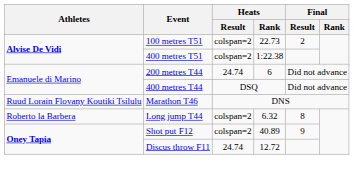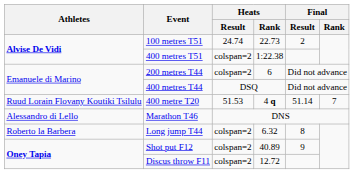(233, 42) colspan=2 -> (233, 42) 24.74
(233, 72) 24.74 -> (233, 72) colspan=2
+ row: (172, 102)
(74, 102) Ruud Lorain Flovany Koutiki Tsilulu -> (42, 117) Alessandro di Lello
(233, 147) 24.74 -> (233, 161) colspan=2
